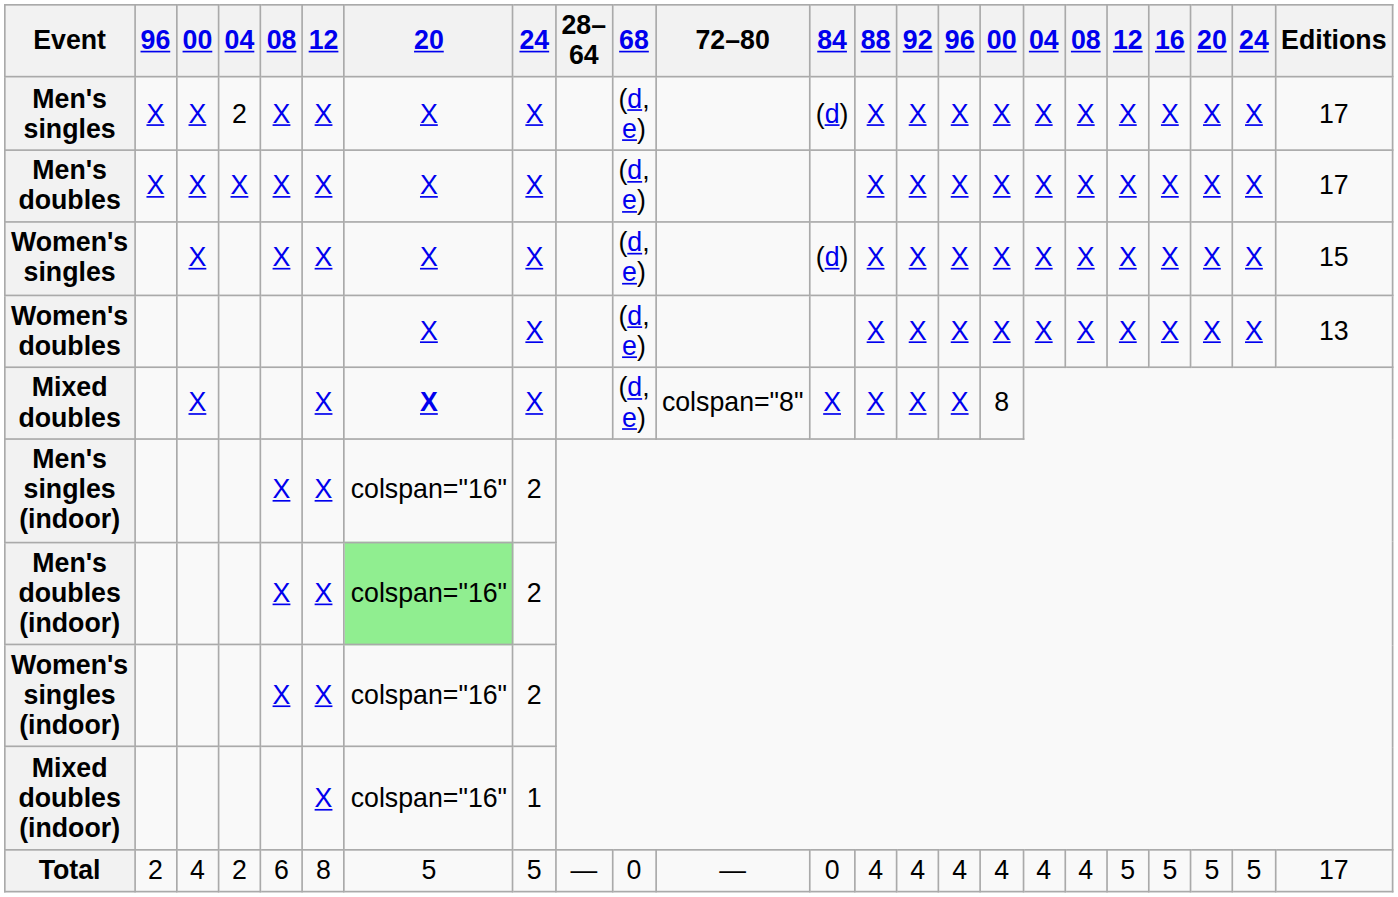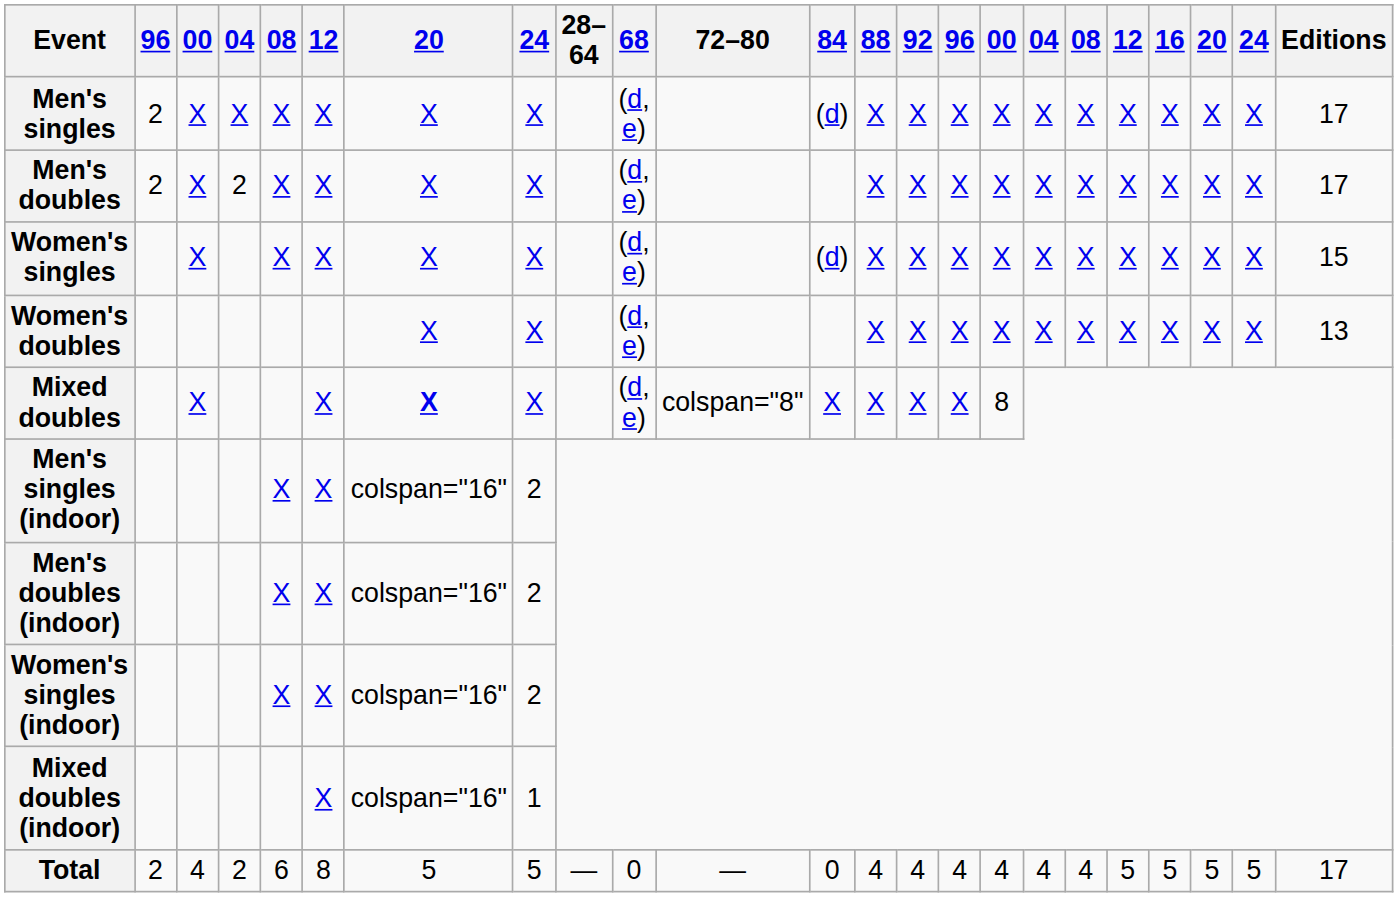(155, 113) X -> (155, 113) 2
(239, 113) 2 -> (239, 113) X
(155, 185) X -> (155, 185) 2
(239, 185) X -> (239, 185) 2
(429, 592) lightgreen background -> (429, 592) no background
